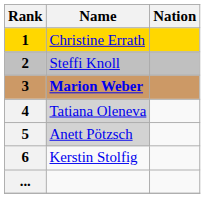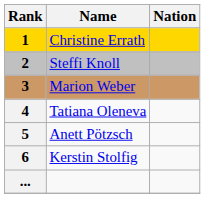(96, 87) bold -> (92, 87) normal
(98, 110) lightgrey background -> (98, 110) no background
(91, 134) lightgrey background -> (91, 134) no background
